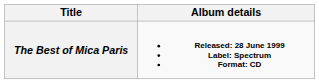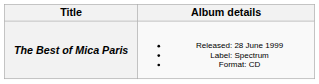(226, 55) bold -> (226, 55) normal
